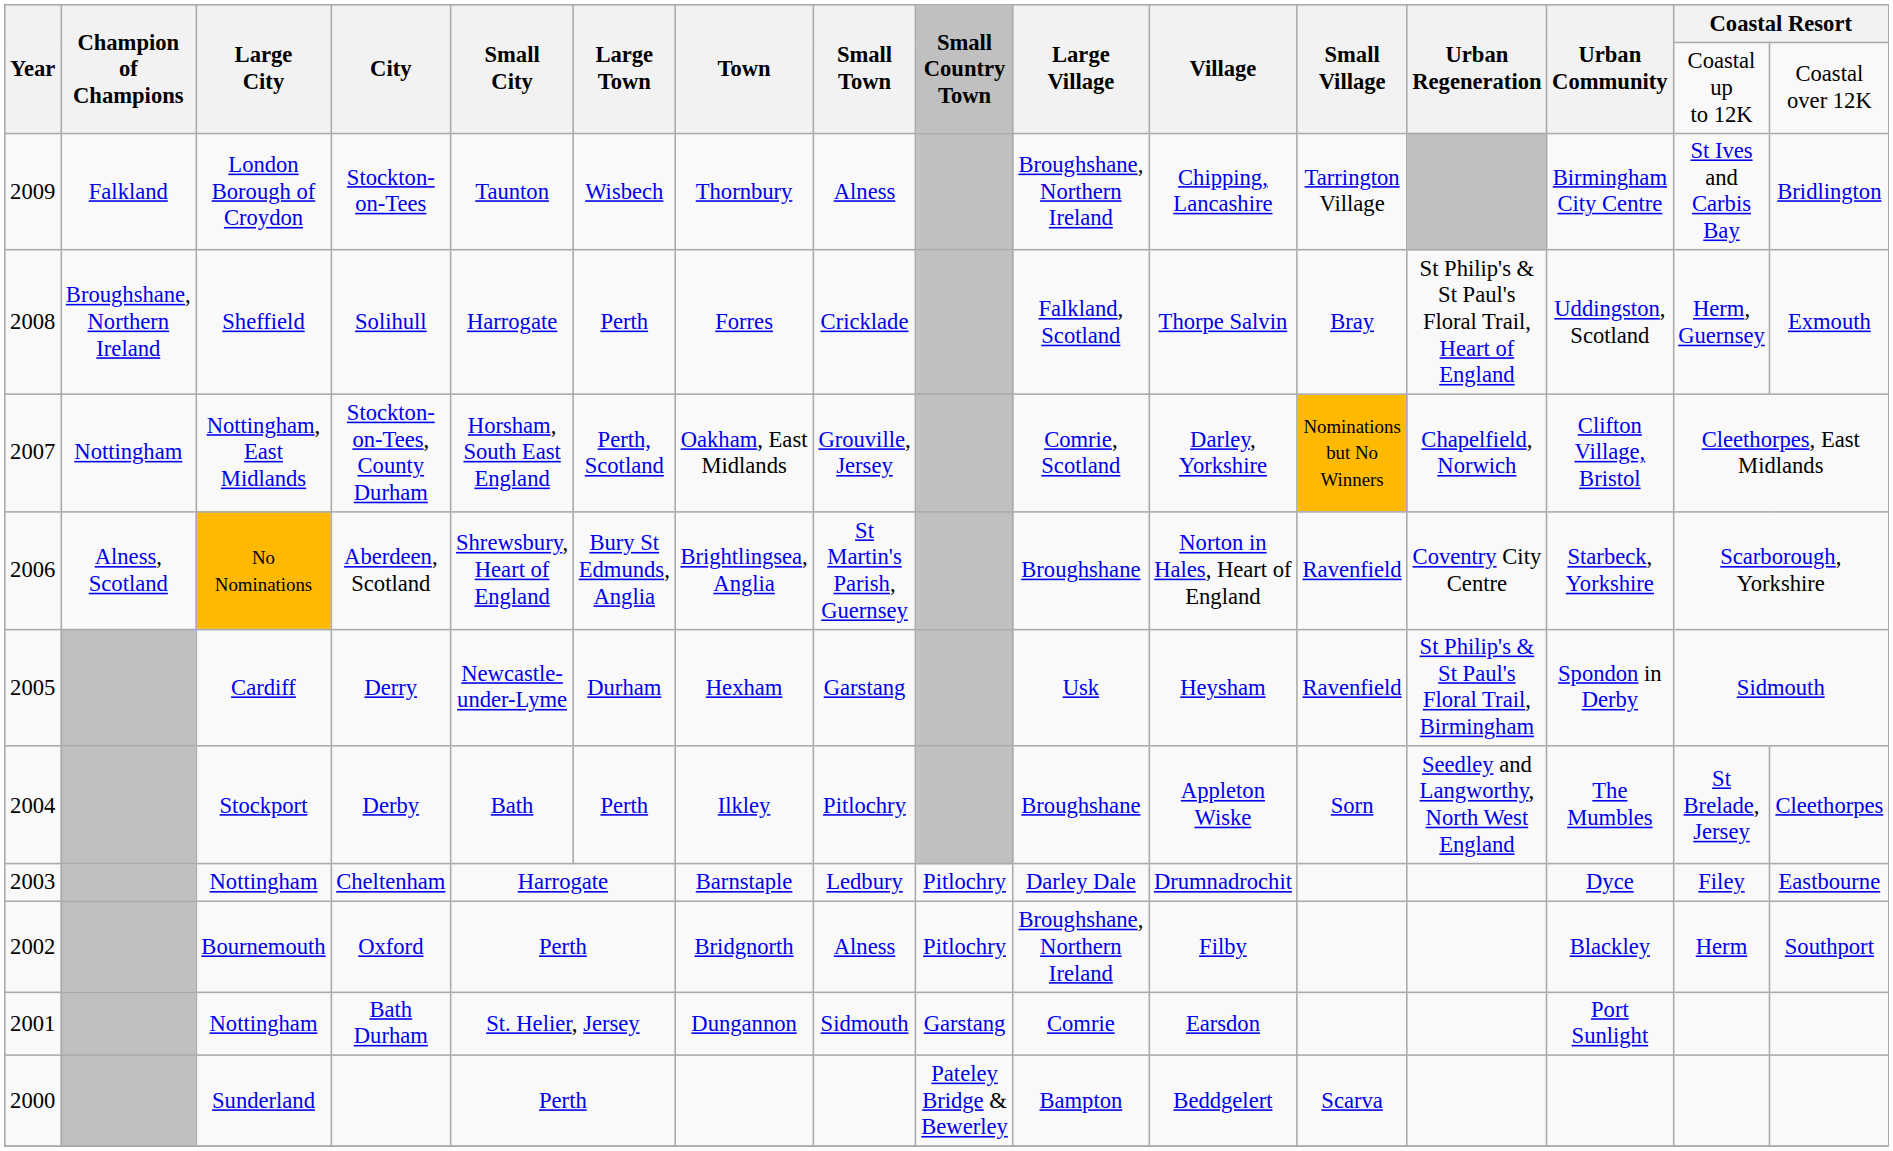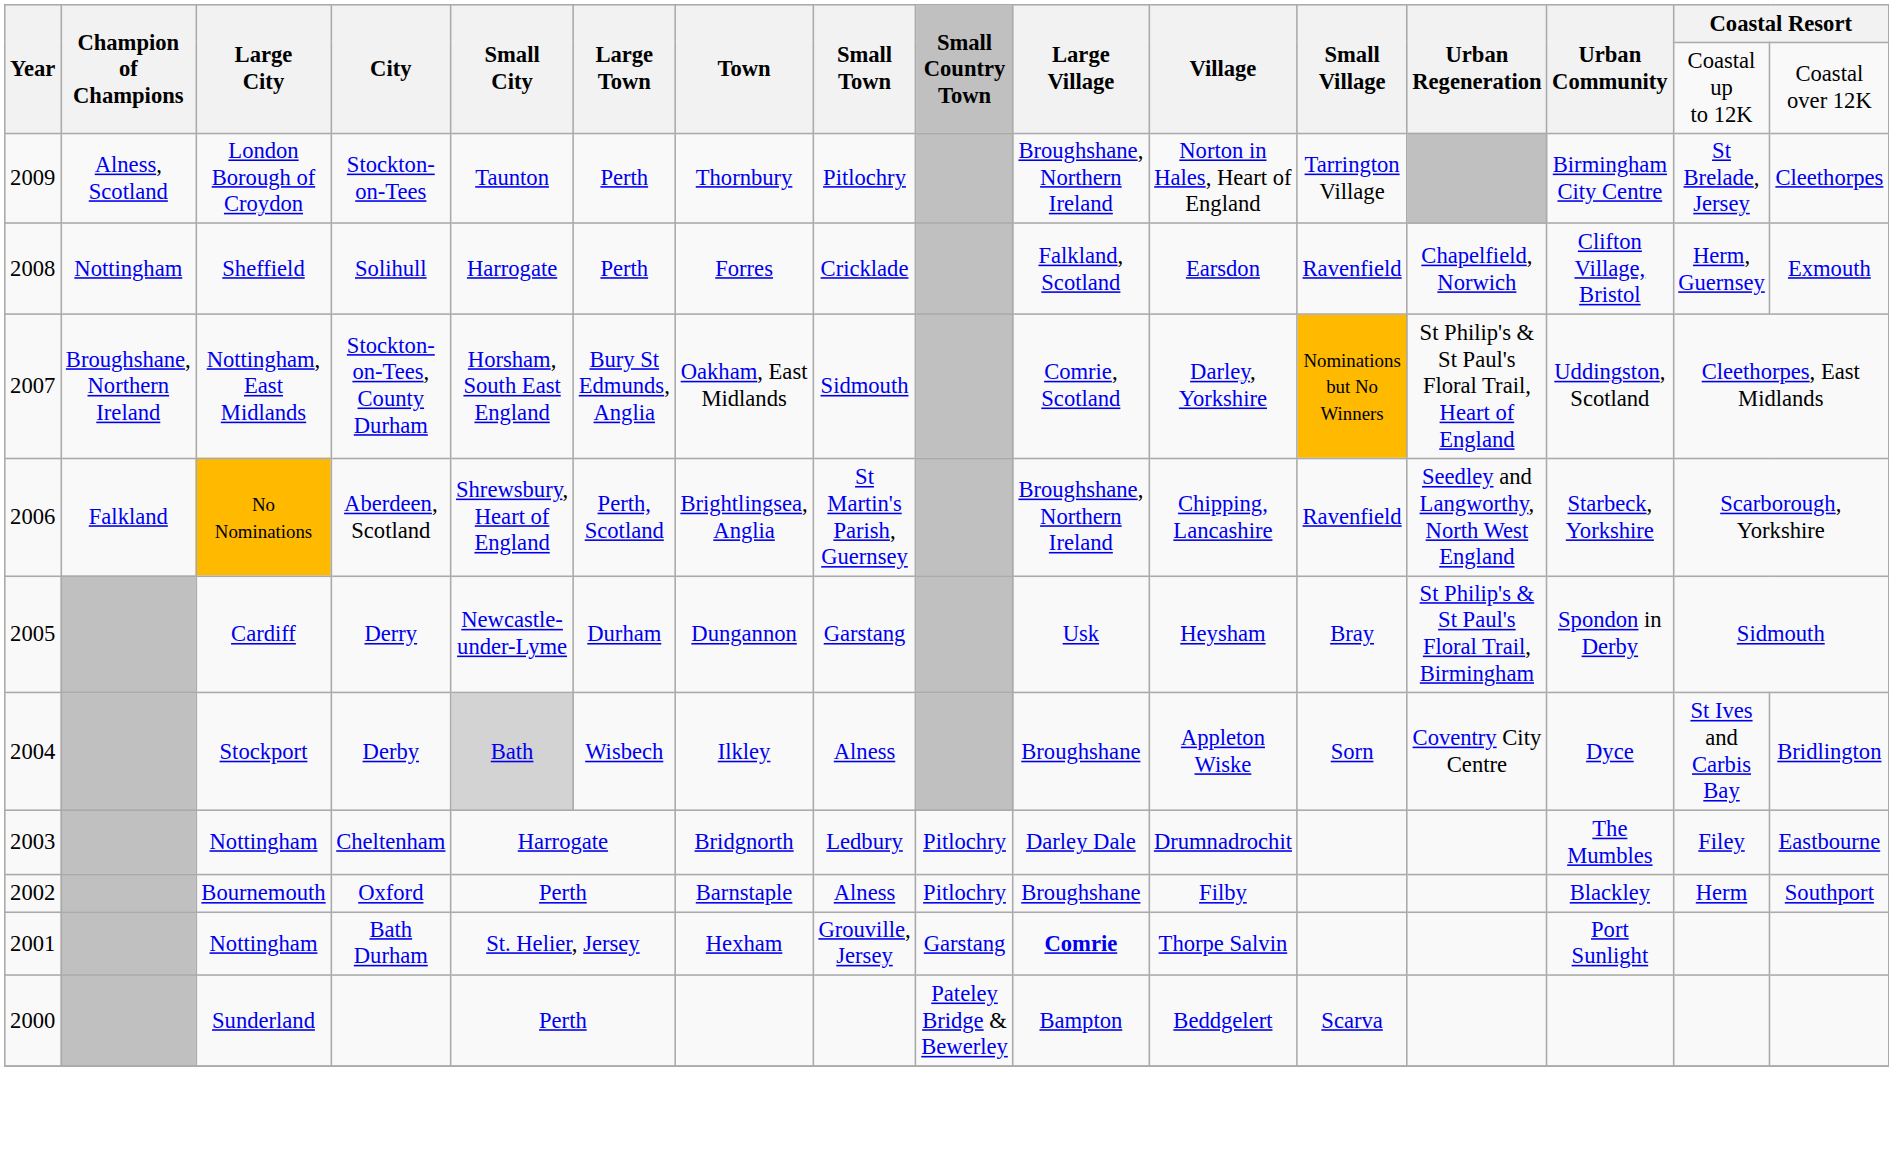(128, 191) Falkland -> (128, 178) Alness, Scotland
(624, 191) Wisbech -> (624, 178) Perth
(865, 191) Alness -> (865, 178) Pitlochry
(1223, 191) Chipping, Lancashire -> (1223, 178) Norton in Hales, Heart of England
(1721, 191) St Ives and Carbis Bay -> (1721, 178) St Brelade, Jersey
(1829, 191) Bridlington -> (1829, 178) Cleethorpes
(128, 322) Broughshane, Northern Ireland -> (128, 268) Nottingham
(1223, 322) Thorpe Salvin -> (1223, 268) Earsdon
(1352, 322) Bray -> (1352, 268) Ravenfield
(1477, 322) St Philip's & St Paul's Floral Trail, Heart of England -> (1477, 268) Chapelfield, Norwich
(1610, 322) Uddingston, Scotland -> (1610, 268) Clifton Village, Bristol
(128, 452) Nottingham -> (128, 386) Broughshane, Northern Ireland
(624, 452) Perth, Scotland -> (624, 386) Bury St Edmunds, Anglia
(865, 452) Grouville, Jersey -> (865, 386) Sidmouth
(1477, 452) Chapelfield, Norwich -> (1477, 386) St Philip's & St Paul's Floral Trail, Heart of England
(1610, 452) Clifton Village, Bristol -> (1610, 386) Uddingston, Scotland
(128, 570) Alness, Scotland -> (128, 516) Falkland
(624, 570) Bury St Edmunds, Anglia -> (624, 516) Perth, Scotland
(1081, 570) Broughshane -> (1081, 516) Broughshane, Northern Ireland
(1223, 570) Norton in Hales, Heart of England -> (1223, 516) Chipping, Lancashire
(1477, 570) Coventry City Centre -> (1477, 516) Seedley and Langworthy, North West England
(744, 687) Hexham -> (744, 634) Dungannon
(1352, 687) Ravenfield -> (1352, 634) Bray
(512, 805) no background -> (512, 751) lightgrey background
(624, 805) Perth -> (624, 751) Wisbech
(865, 805) Pitlochry -> (865, 751) Alness
(1477, 805) Seedley and Langworthy, North West England -> (1477, 751) Coventry City Centre
(1610, 805) The Mumbles -> (1610, 751) Dyce
(1721, 805) St Brelade, Jersey -> (1721, 751) St Ives and Carbis Bay
(1829, 805) Cleethorpes -> (1829, 751) Bridlington
(744, 882) Barnstaple -> (744, 842) Bridgnorth
(1610, 882) Dyce -> (1610, 842) The Mumbles
(744, 946) Bridgnorth -> (744, 892) Barnstaple
(1081, 946) Broughshane, Northern Ireland -> (1081, 892) Broughshane
(744, 1023) Dungannon -> (744, 943) Hexham
(865, 1023) Sidmouth -> (865, 943) Grouville, Jersey
(1081, 1023) normal -> (1081, 943) bold
(1223, 1023) Earsdon -> (1223, 943) Thorpe Salvin
